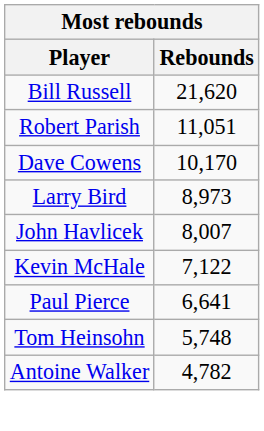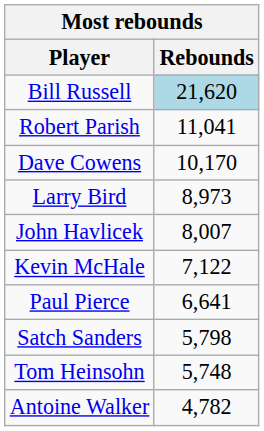(207, 92) no background -> (207, 92) lightblue background
(207, 127) 11,051 -> (207, 127) 11,041
+ row: (80, 337)
